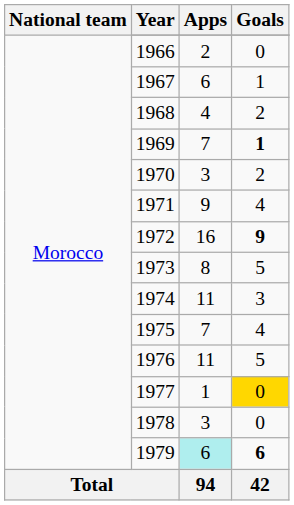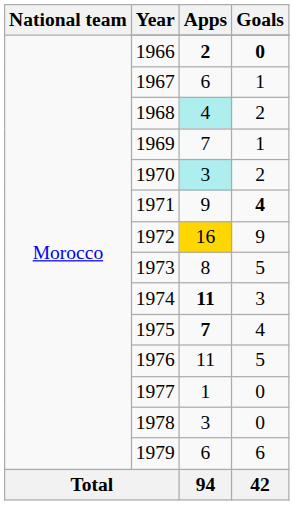(205, 50) normal -> (205, 50) bold
(260, 50) normal -> (260, 50) bold
(205, 112) no background -> (205, 112) paleturquoise background
(260, 143) bold -> (260, 143) normal
(205, 174) no background -> (205, 174) paleturquoise background
(260, 205) normal -> (260, 205) bold
(205, 236) no background -> (205, 236) gold background
(260, 236) bold -> (260, 236) normal
(205, 298) normal -> (205, 298) bold
(205, 329) normal -> (205, 329) bold
(260, 391) gold background -> (260, 391) no background
(205, 453) paleturquoise background -> (205, 453) no background
(260, 453) bold -> (260, 453) normal
